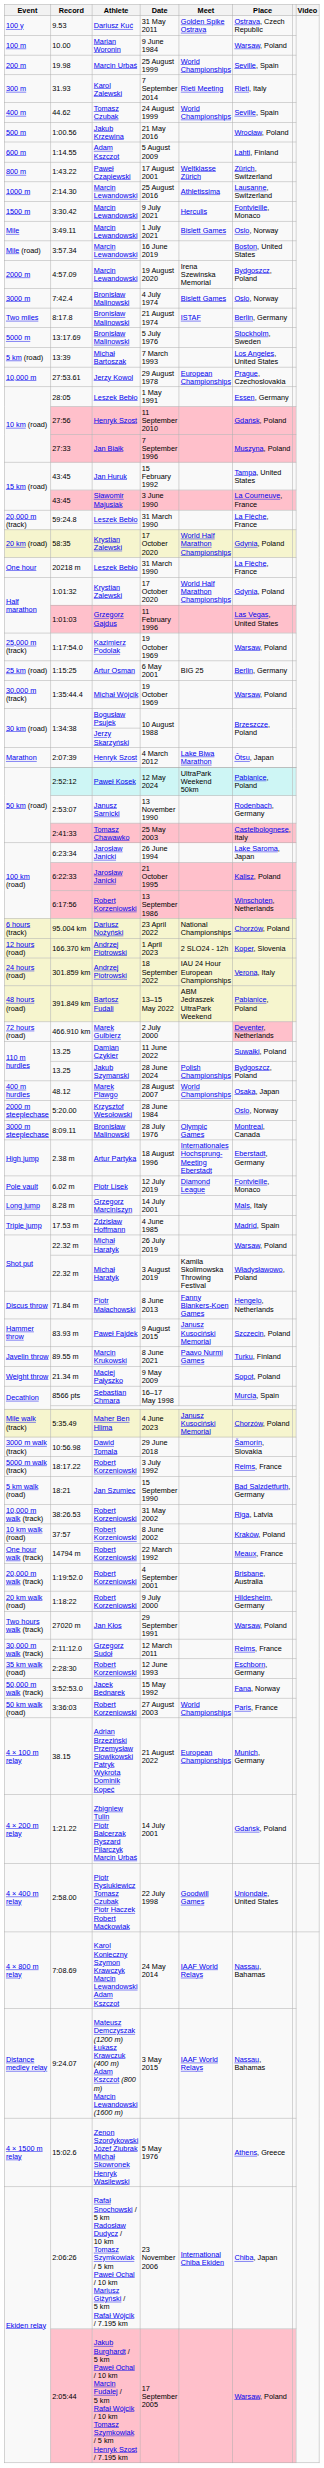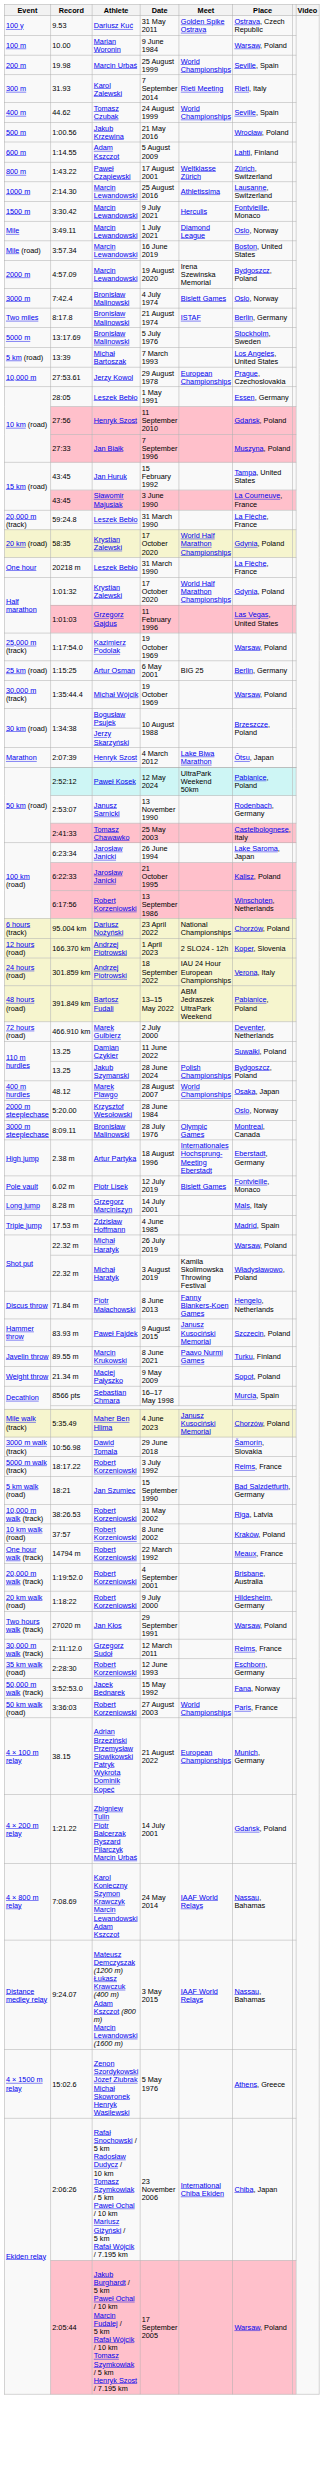(203, 231) Bislett Games -> (195, 231) Diamond League
(254, 1032) pink background -> (254, 1032) no background
(195, 1186) Diamond League -> (203, 1186) Bislett Games
- row: (22, 1898)
